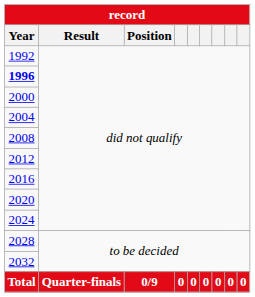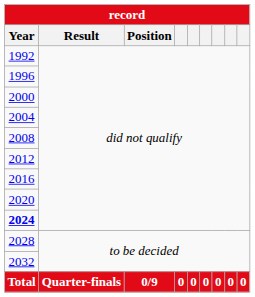(22, 76) bold -> (22, 76) normal
(22, 220) normal -> (22, 220) bold
